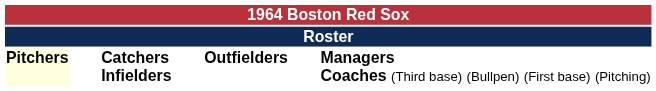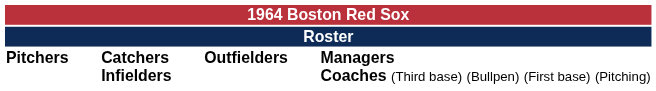(37, 58) lightyellow background -> (37, 58) no background
